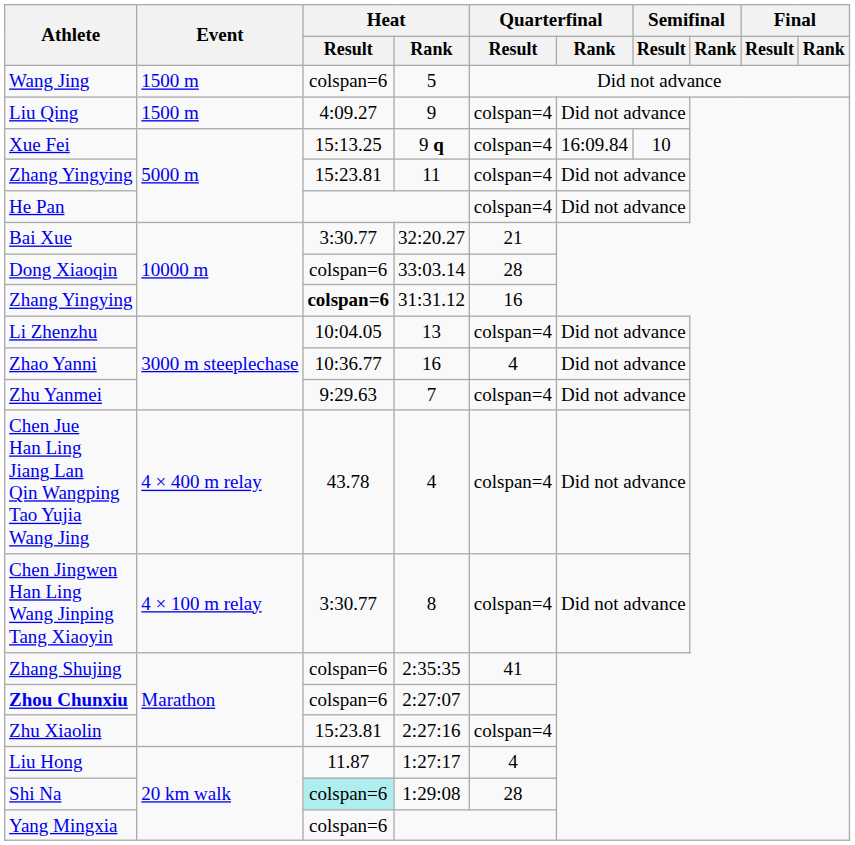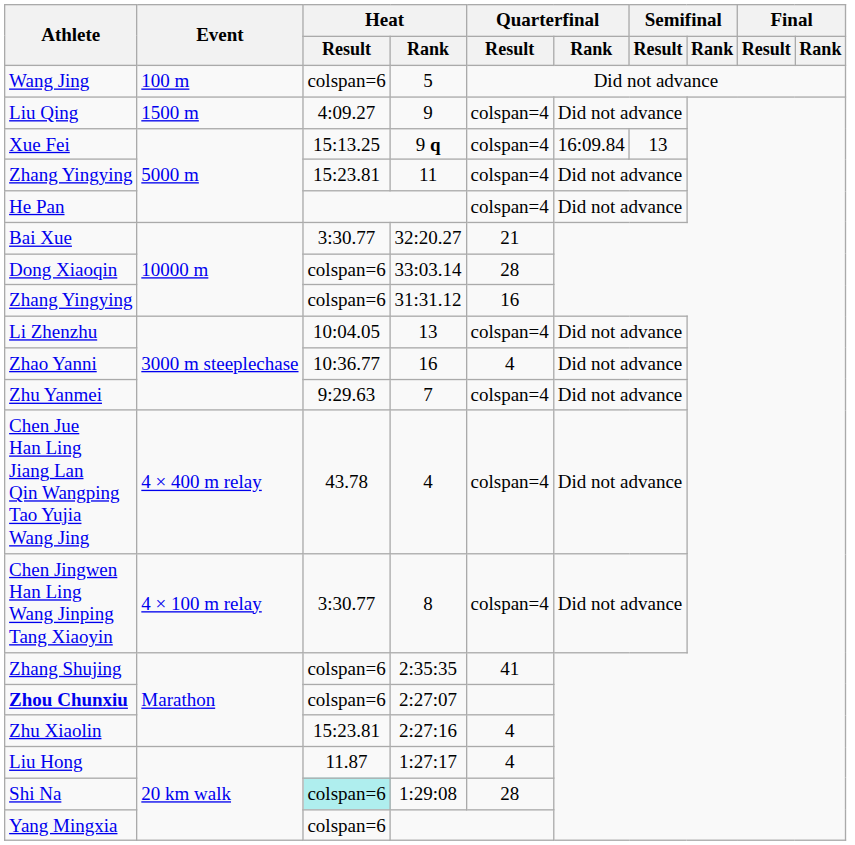(170, 81) 1500 m -> (165, 81) 100 m
(661, 144) 10 -> (658, 144) 13
(348, 301) bold -> (347, 301) normal
(513, 731) colspan=4 -> (510, 731) 4
